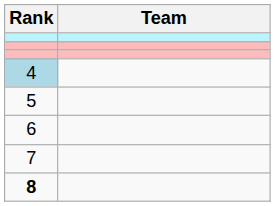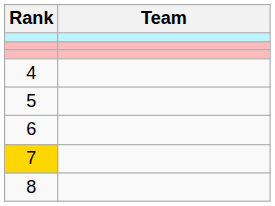(31, 72) lightblue background -> (31, 72) no background
(31, 158) no background -> (31, 158) gold background
(31, 187) bold -> (31, 187) normal
